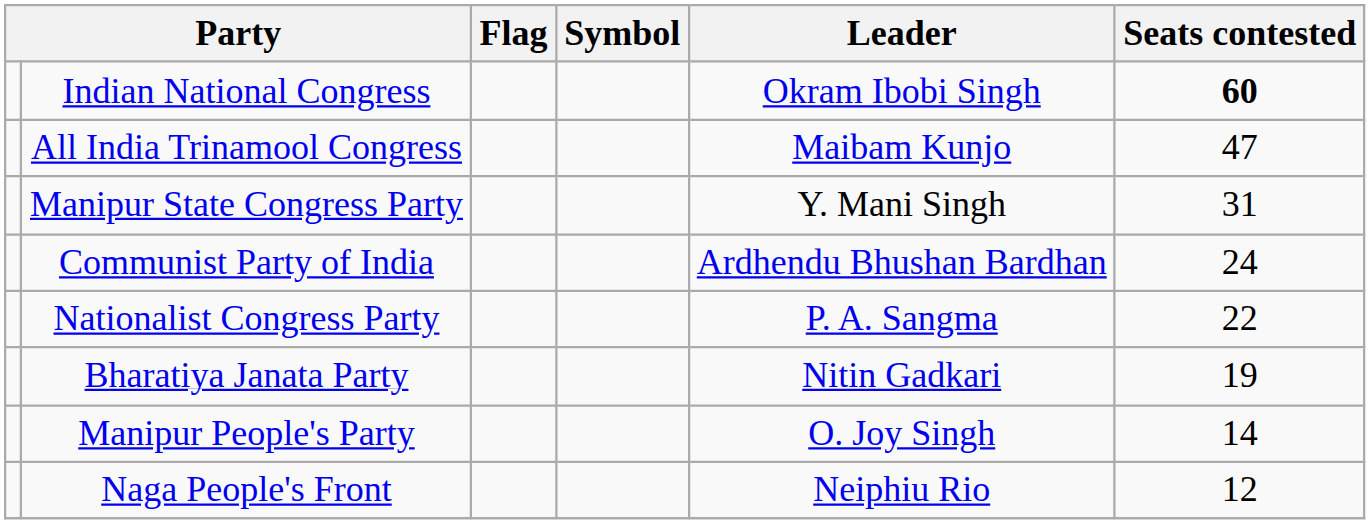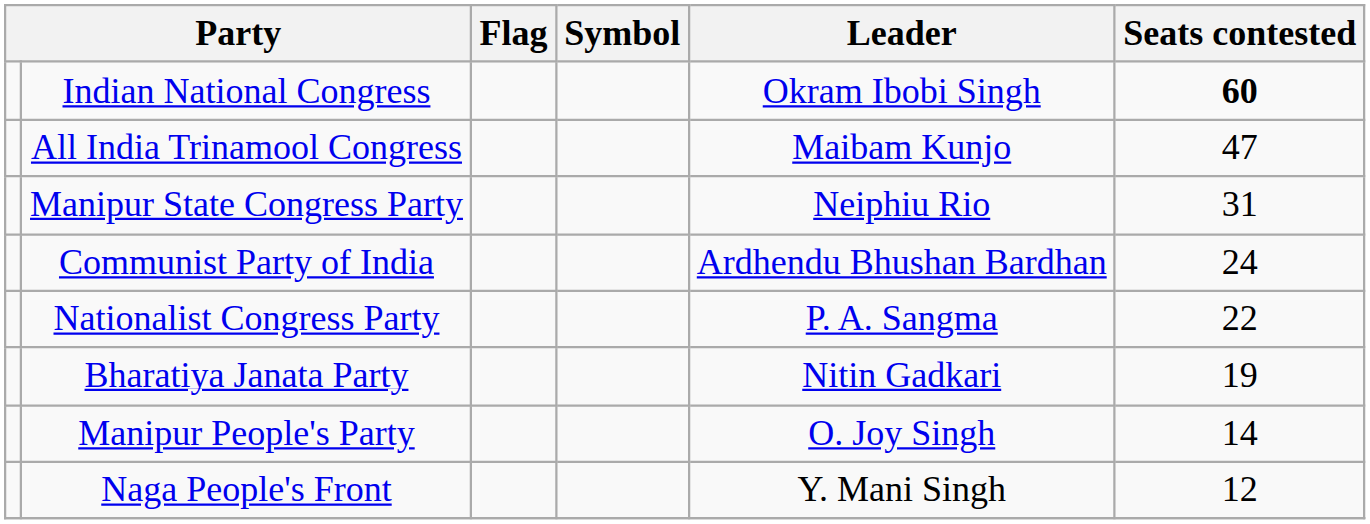(902, 204) Y. Mani Singh -> (902, 204) Neiphiu Rio
(902, 489) Neiphiu Rio -> (902, 489) Y. Mani Singh
